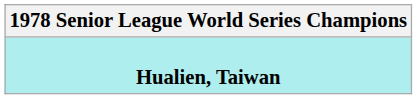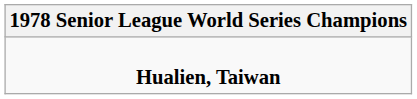(208, 76) paleturquoise background -> (208, 76) no background
